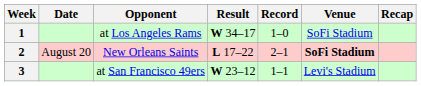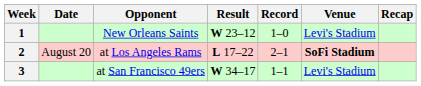(151, 33) at Los Angeles Rams -> (151, 33) New Orleans Saints
(233, 33) W 34–17 -> (233, 33) W 23–12
(340, 33) SoFi Stadium -> (340, 33) Levi's Stadium
(151, 52) New Orleans Saints -> (151, 52) at Los Angeles Rams
(233, 71) W 23–12 -> (233, 71) W 34–17
